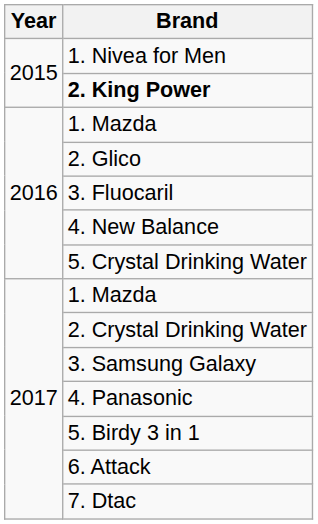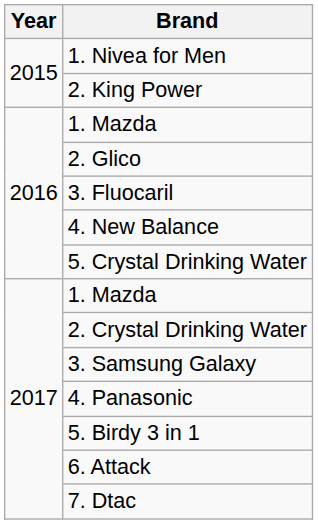(139, 90) bold -> (135, 90) normal
